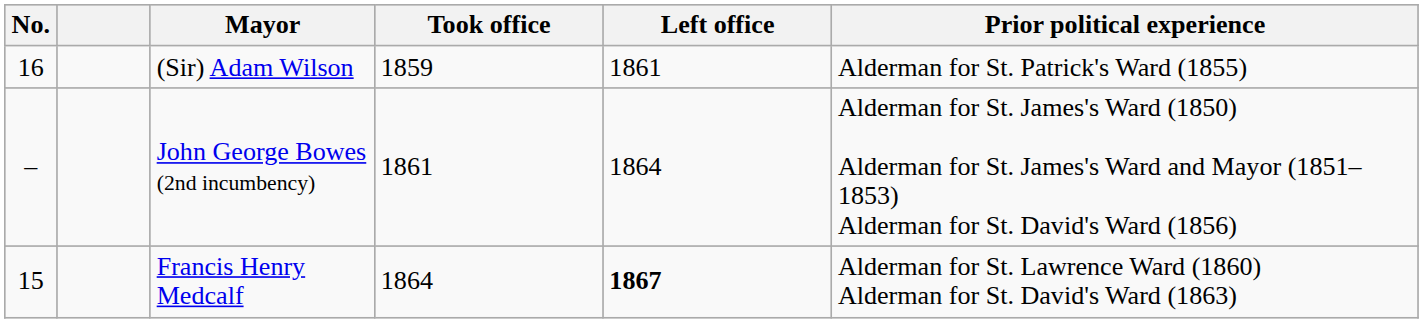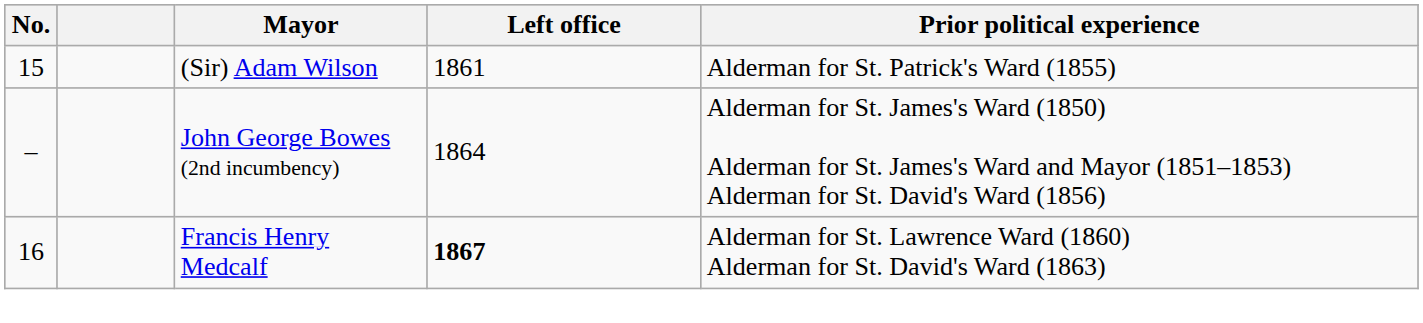- column: (489, 25)
(31, 66) 16 -> (31, 66) 15
(31, 281) 15 -> (31, 251) 16
